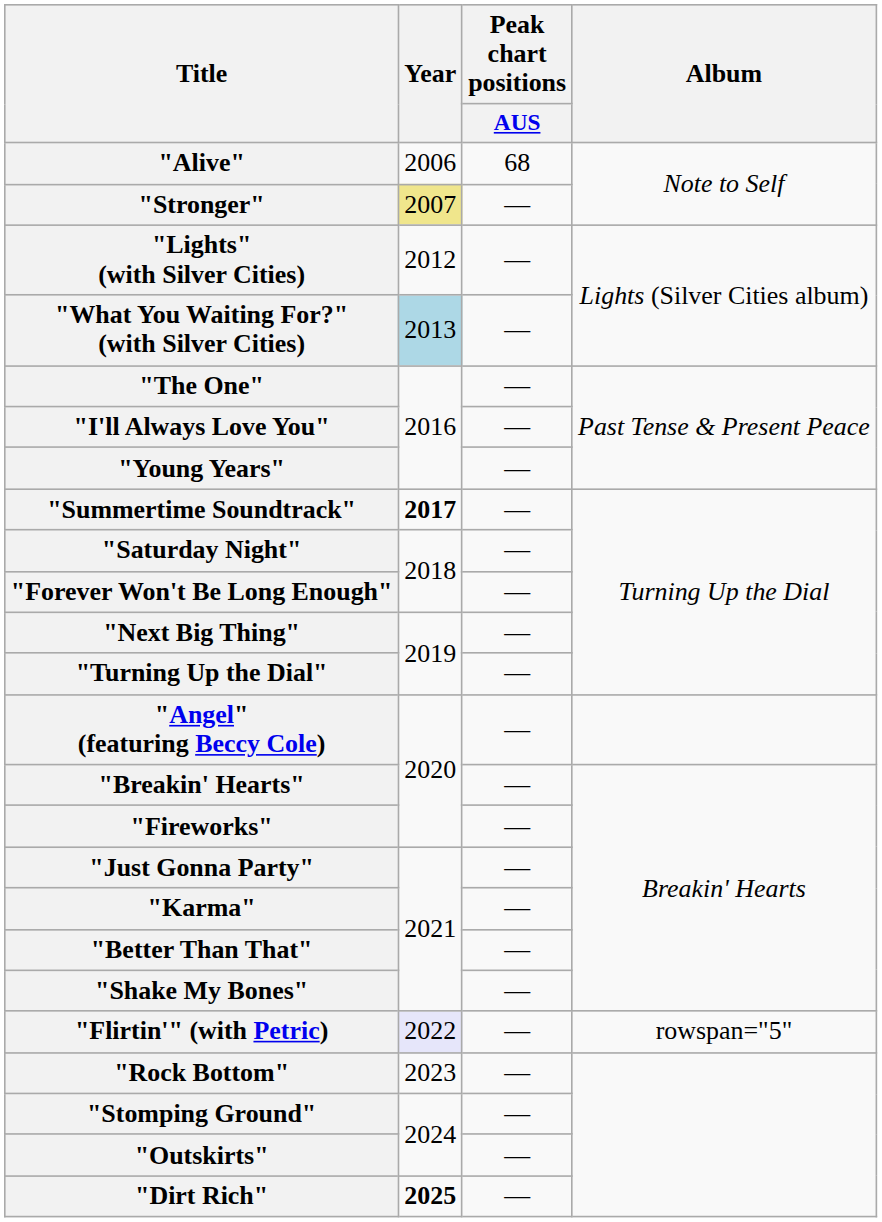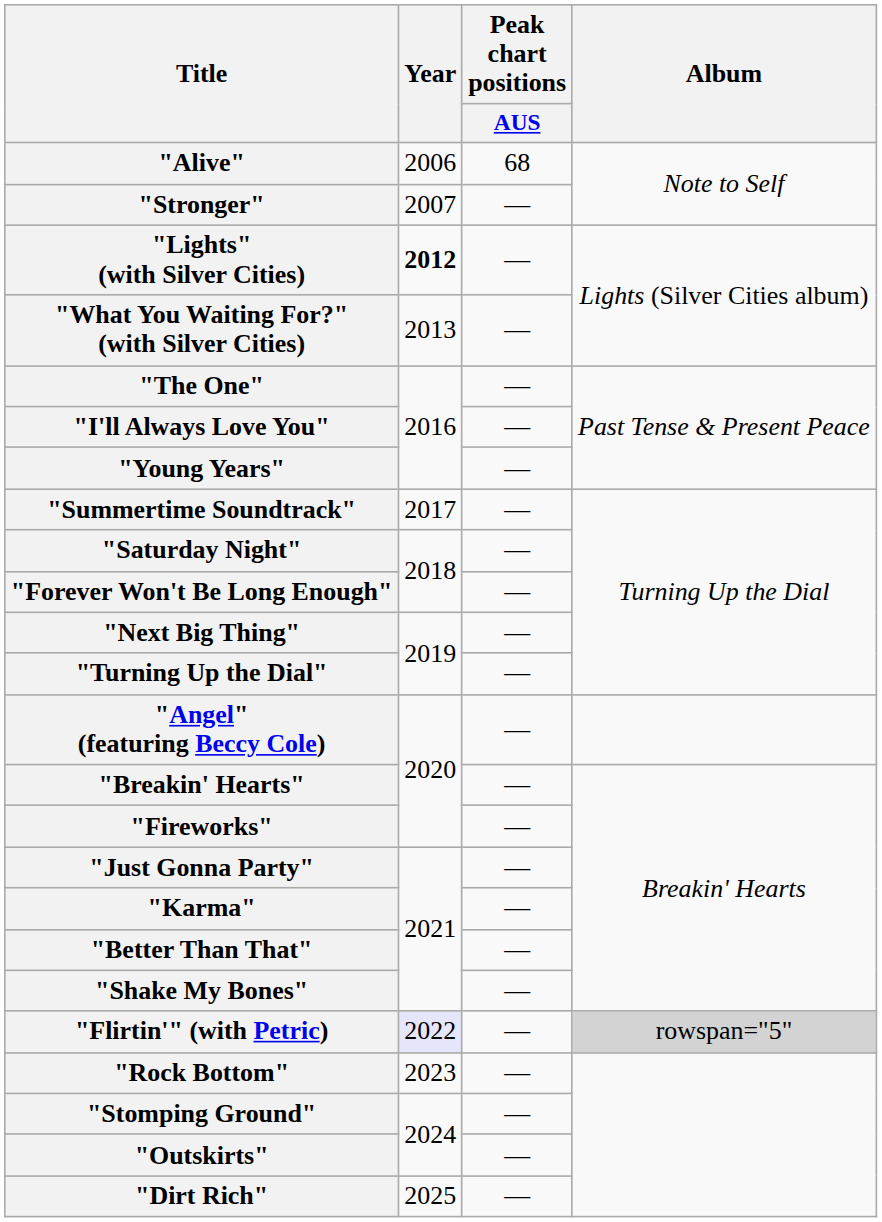(430, 204) khaki background -> (430, 204) no background
(430, 259) normal -> (430, 259) bold
(430, 330) lightblue background -> (430, 330) no background
(430, 509) bold -> (430, 509) normal
(724, 1031) no background -> (724, 1031) lightgrey background
(430, 1195) bold -> (430, 1195) normal
